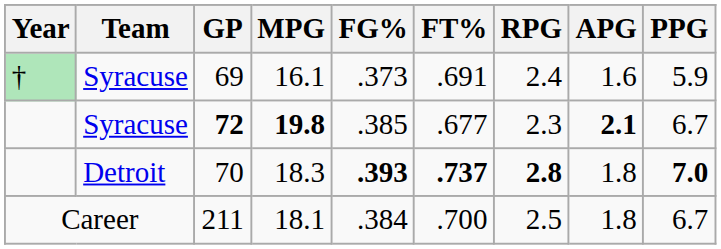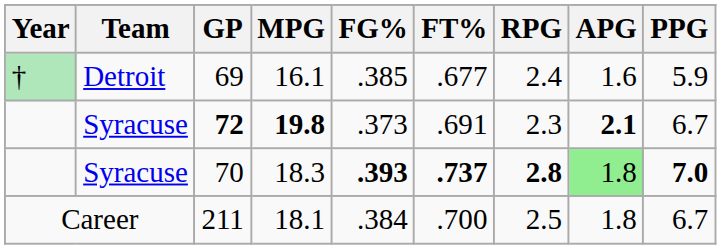(136, 76) Syracuse -> (124, 76) Detroit
(382, 76) .373 -> (382, 76) .385
(462, 76) .691 -> (462, 76) .677
(382, 124) .385 -> (382, 124) .373
(462, 124) .677 -> (462, 124) .691
(124, 172) Detroit -> (136, 172) Syracuse
(619, 172) no background -> (619, 172) lightgreen background
